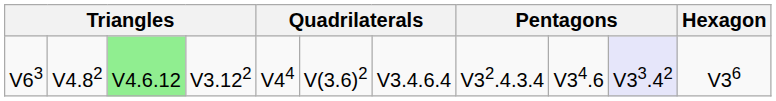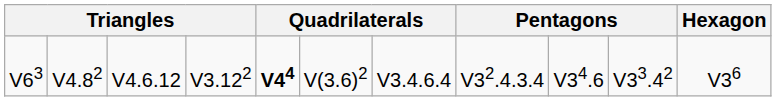(146, 79) lightgreen background -> (146, 79) no background
(278, 77) normal -> (278, 77) bold
(643, 77) lavender background -> (643, 77) no background
